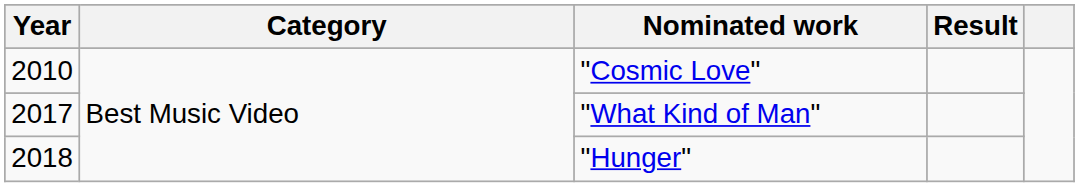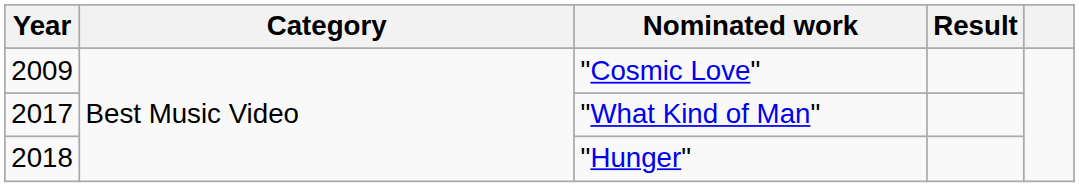(42, 70) 2010 -> (42, 70) 2009
